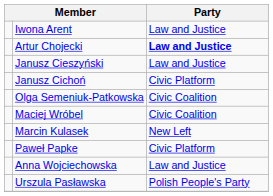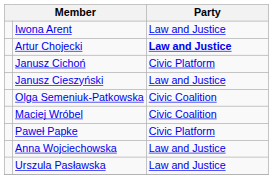rows swapped: (50, 81) <-> (59, 64)
- row: (52, 132)
(199, 183) Polish People's Party -> (187, 166) Law and Justice
